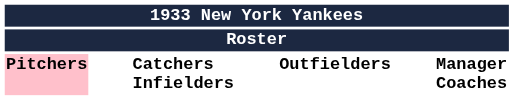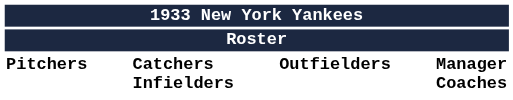(47, 65) pink background -> (47, 65) no background
